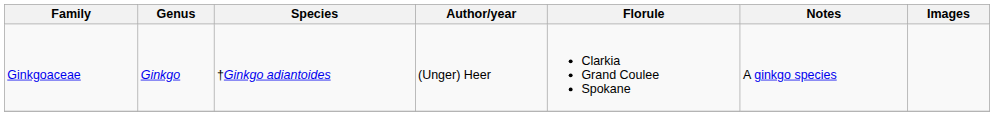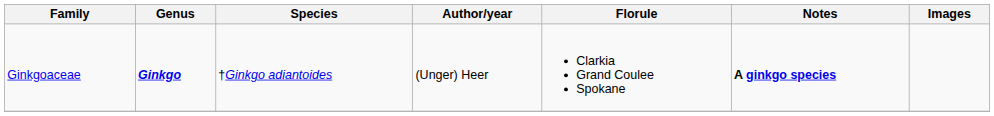(160, 74) normal -> (160, 74) bold
(790, 74) normal -> (785, 74) bold
